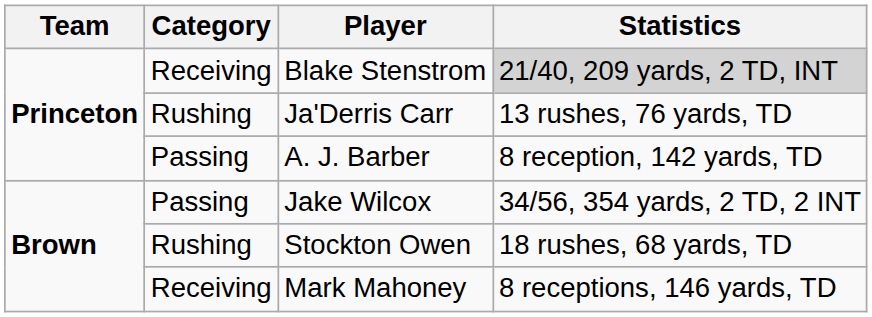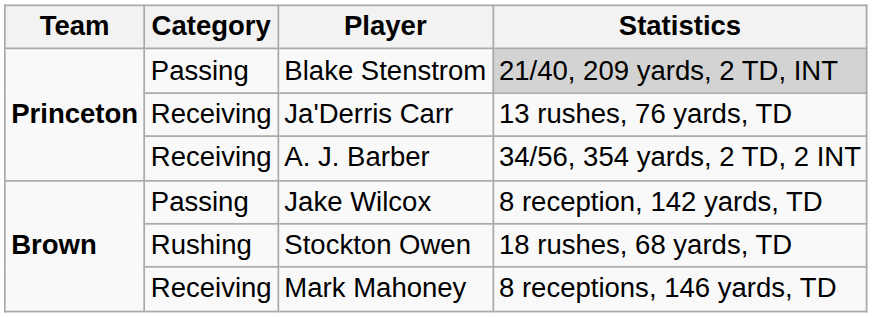(211, 70) Receiving -> (200, 70) Passing
(201, 114) Rushing -> (211, 114) Receiving
(200, 157) Passing -> (211, 157) Receiving
(661, 157) 8 reception, 142 yards, TD -> (680, 157) 34/56, 354 yards, 2 TD, 2 INT
(680, 201) 34/56, 354 yards, 2 TD, 2 INT -> (661, 201) 8 reception, 142 yards, TD
